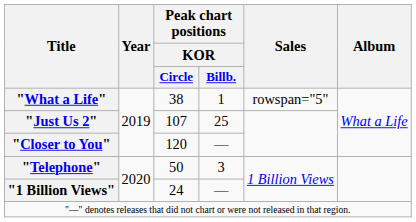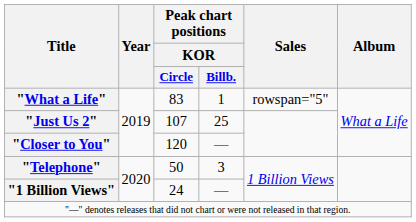(176, 99) 38 -> (176, 99) 83
